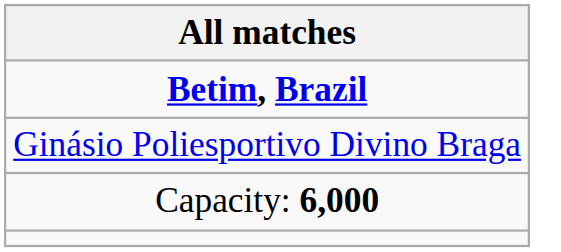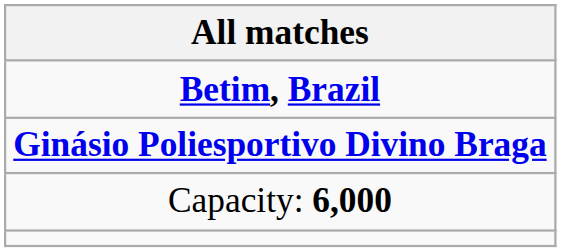(267, 144) normal -> (280, 144) bold
